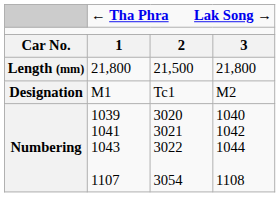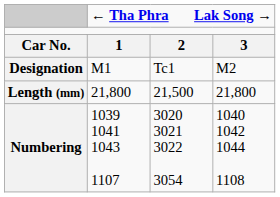rows swapped: (46, 92) <-> (46, 68)
